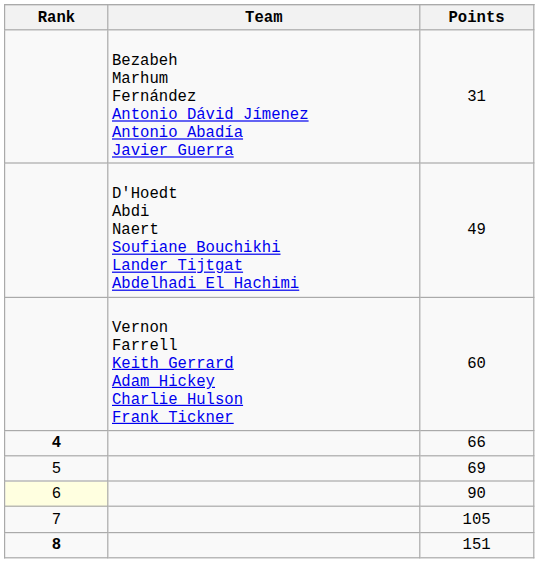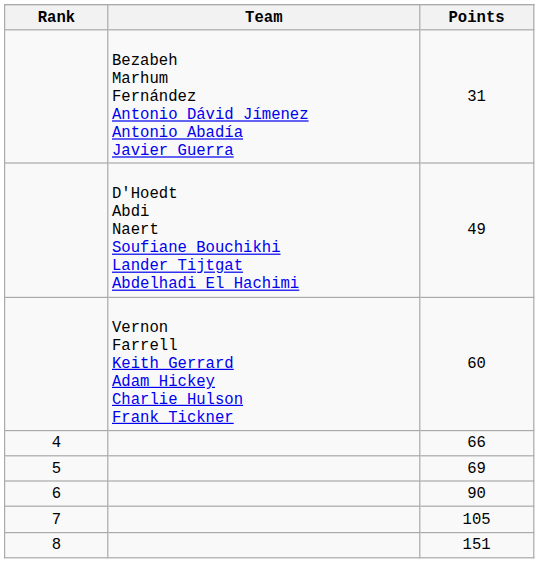(56, 443) bold -> (56, 443) normal
(56, 494) lightyellow background -> (56, 494) no background
(56, 545) bold -> (56, 545) normal
